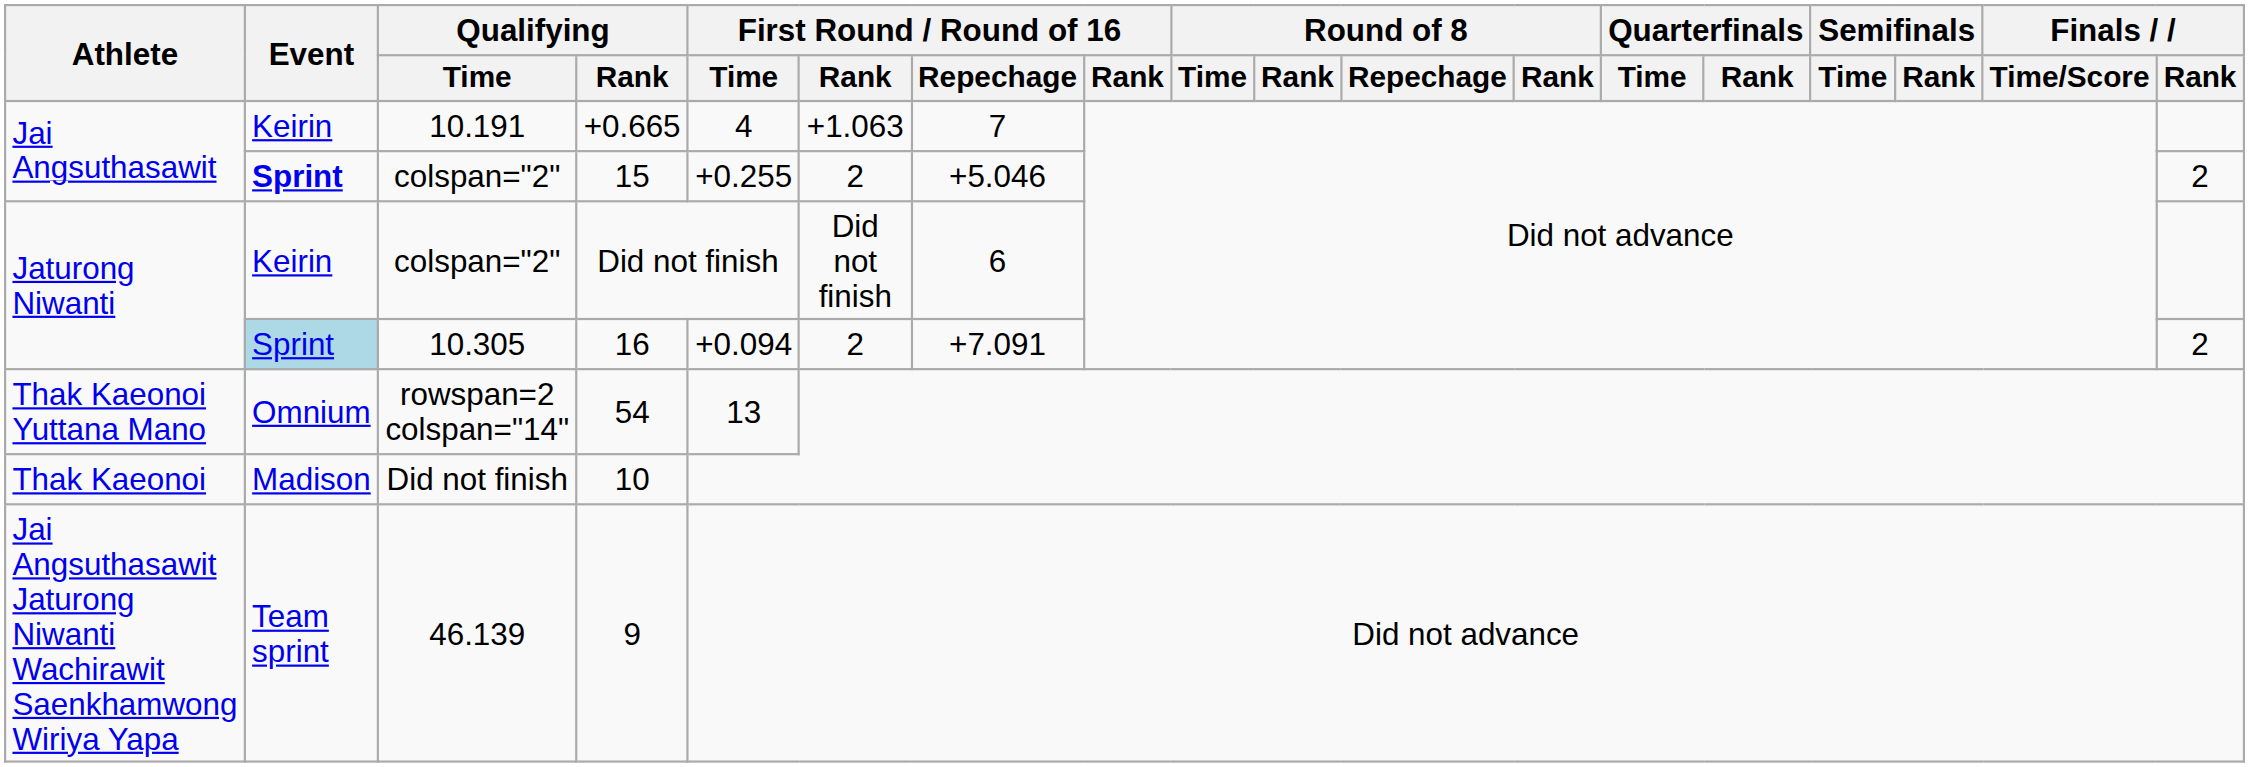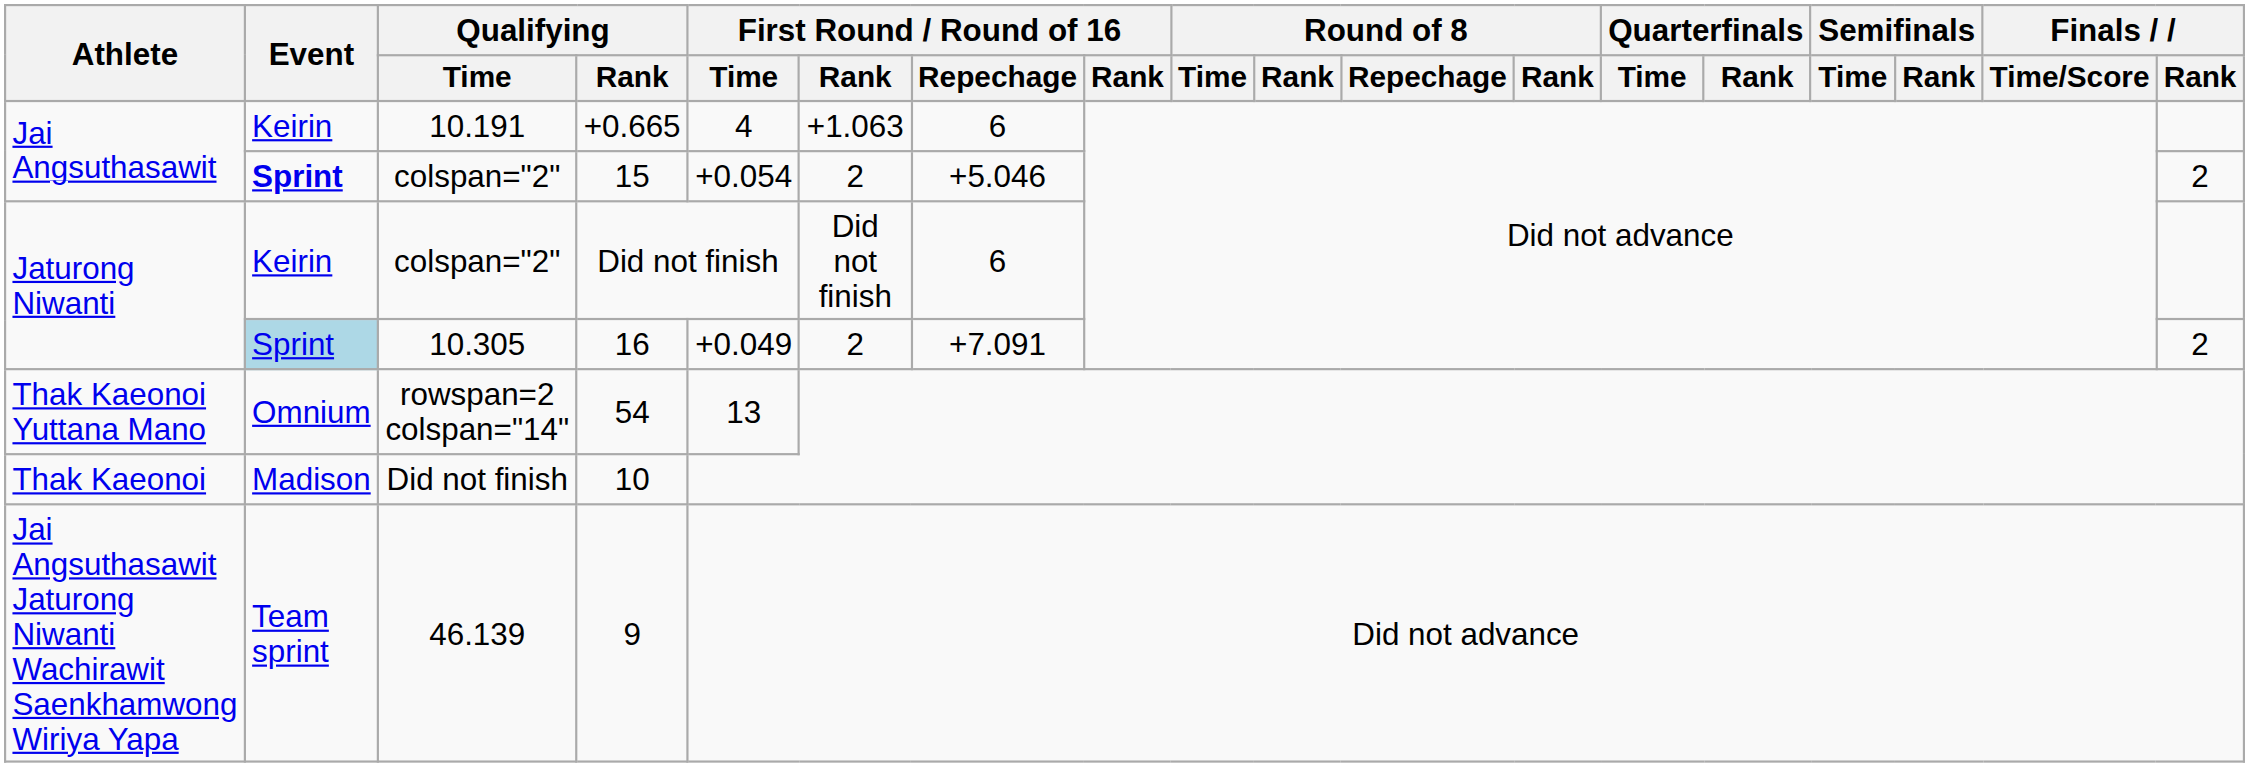(998, 127) 7 -> (998, 127) 6
(744, 176) +0.255 -> (744, 176) +0.054
(744, 345) +0.094 -> (744, 345) +0.049
